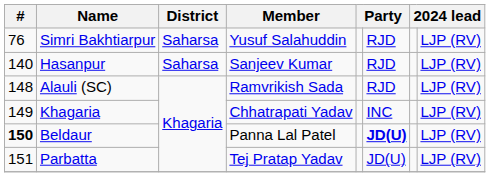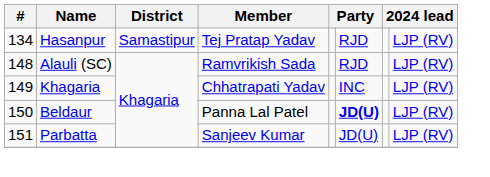- row: (98, 40)
(20, 64) 140 -> (20, 40) 134
(190, 64) Saharsa -> (157, 40) Samastipur
(281, 64) Sanjeev Kumar -> (258, 40) Tej Pratap Yadav
(20, 135) bold -> (20, 111) normal
(286, 159) Tej Pratap Yadav -> (253, 135) Sanjeev Kumar
